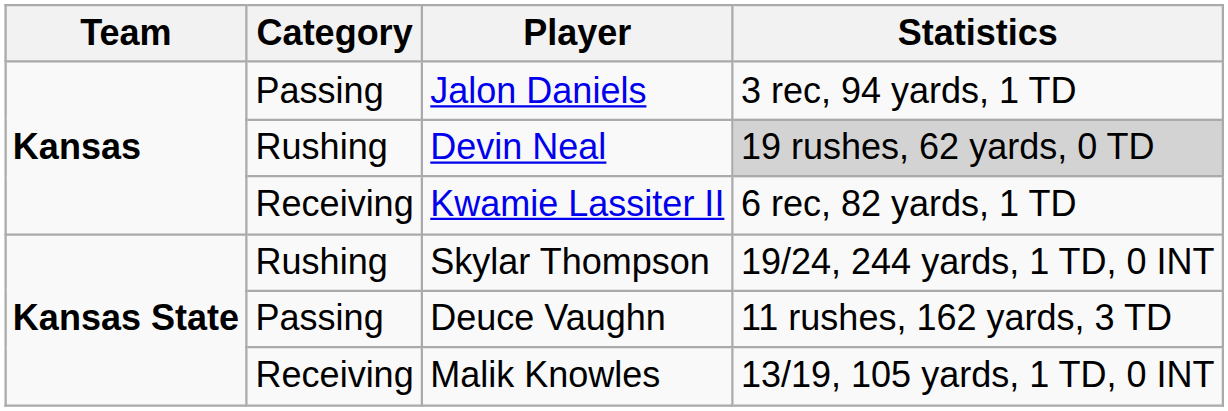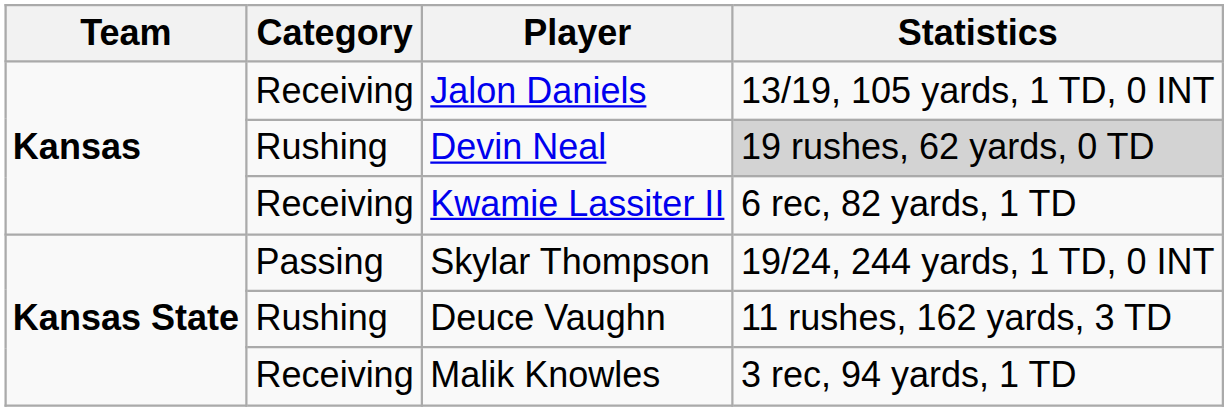(320, 90) Passing -> (335, 90) Receiving
(909, 90) 3 rec, 94 yards, 1 TD -> (978, 90) 13/19, 105 yards, 1 TD, 0 INT
(322, 261) Rushing -> (320, 261) Passing
(320, 318) Passing -> (322, 318) Rushing
(978, 375) 13/19, 105 yards, 1 TD, 0 INT -> (909, 375) 3 rec, 94 yards, 1 TD
